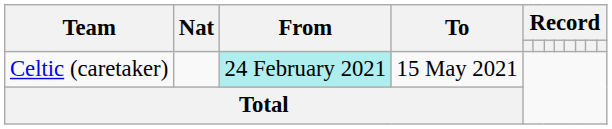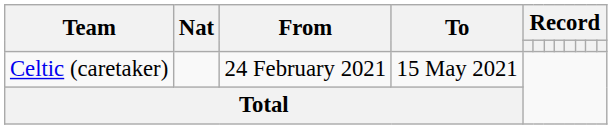(305, 69) paleturquoise background -> (305, 69) no background
